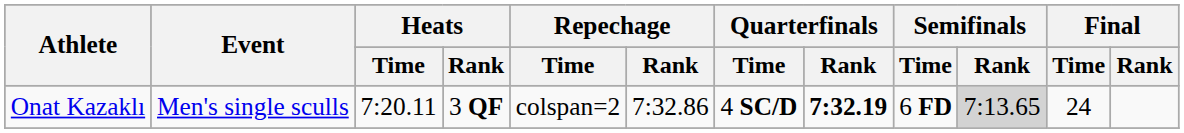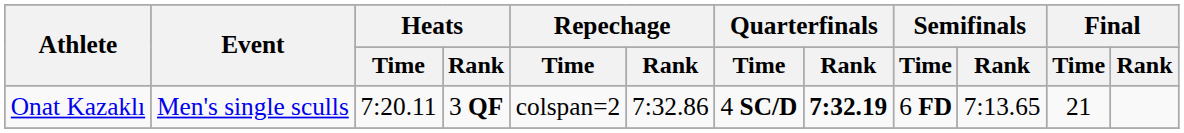(1002, 107) lightgrey background -> (1002, 107) no background
(1079, 107) 24 -> (1079, 107) 21
